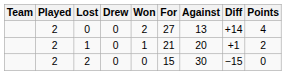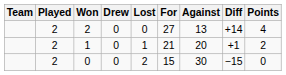columns swapped: (144, 12) <-> (87, 12)
